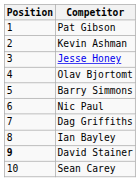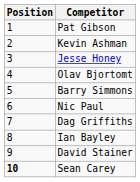(10, 153) bold -> (10, 153) normal
(12, 169) normal -> (12, 169) bold
